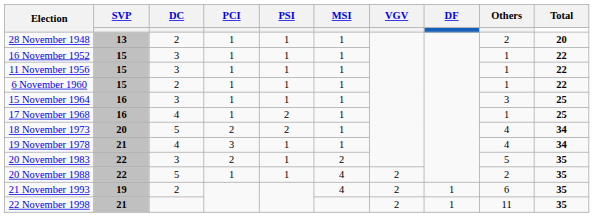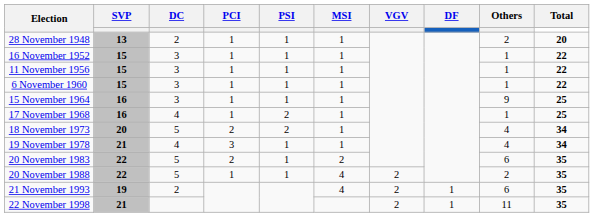(177, 84) 2 -> (177, 84) 3
(507, 99) 3 -> (507, 99) 9
(177, 159) 3 -> (177, 159) 5
(507, 159) 5 -> (507, 159) 6
